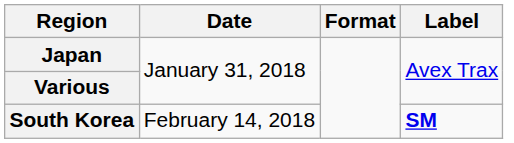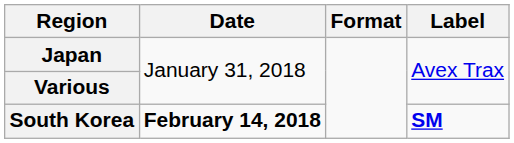(229, 120) normal -> (232, 120) bold
